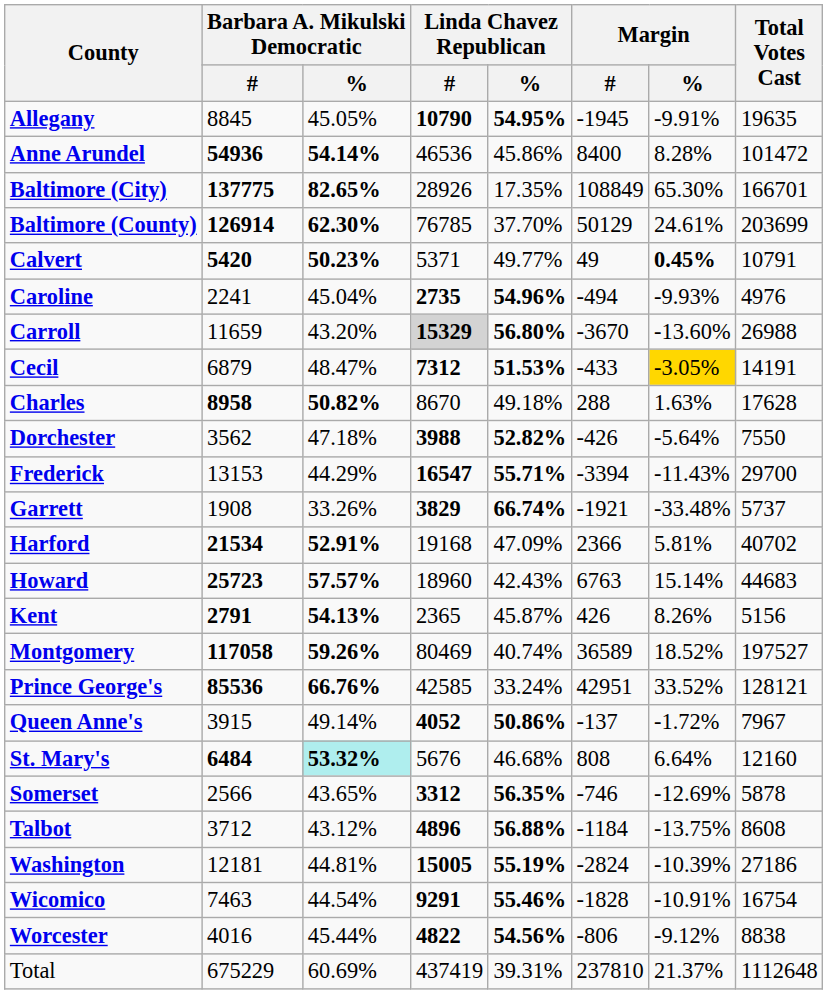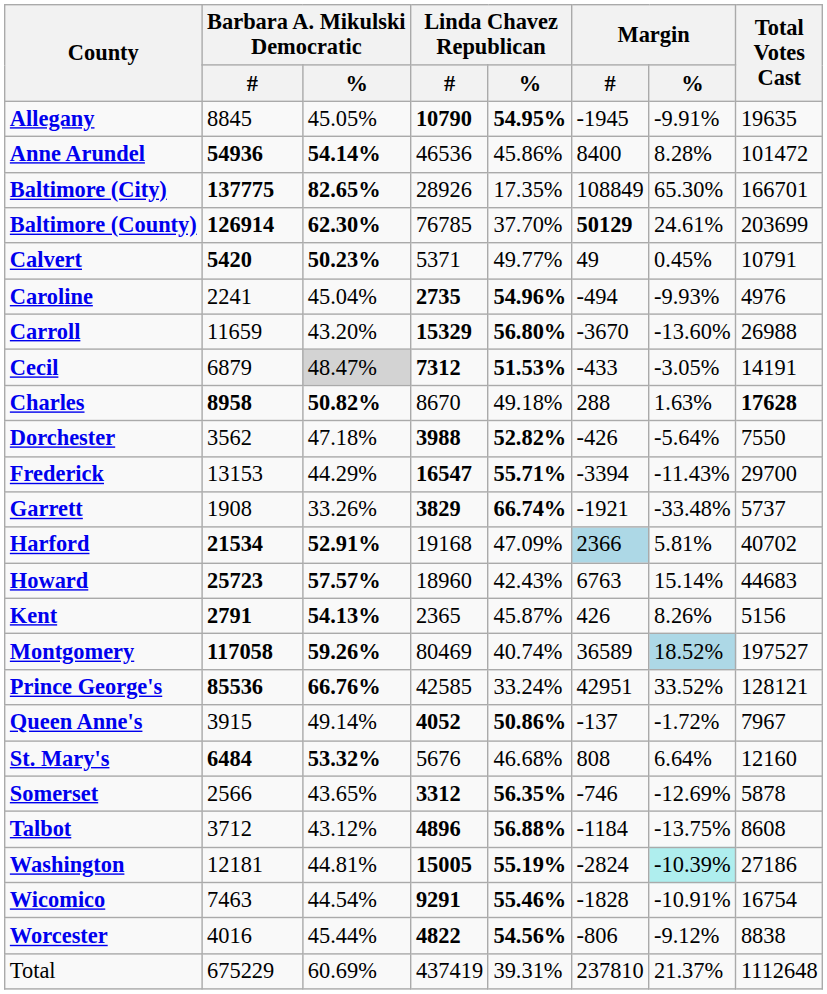(605, 225) normal -> (605, 225) bold
(685, 260) bold -> (683, 260) normal
(444, 331) lightgrey background -> (444, 331) no background
(342, 367) no background -> (342, 367) lightgrey background
(687, 367) gold background -> (687, 367) no background
(769, 402) normal -> (769, 402) bold
(599, 544) no background -> (599, 544) lightblue background
(689, 651) no background -> (689, 651) lightblue background
(344, 757) paleturquoise background -> (344, 757) no background
(692, 864) no background -> (692, 864) paleturquoise background
